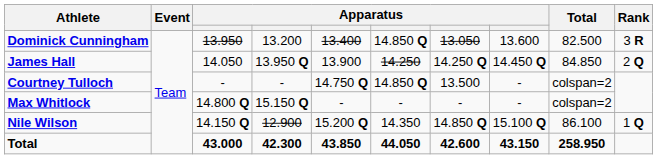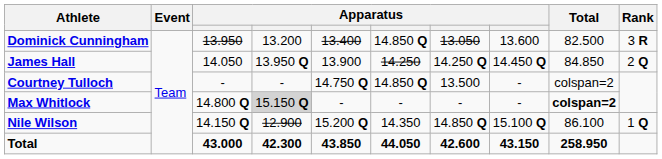(282, 103) no background -> (282, 103) lightgrey background
(582, 103) normal -> (584, 103) bold
